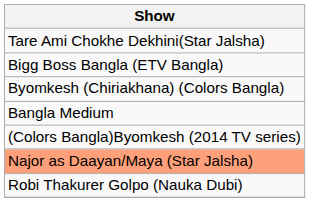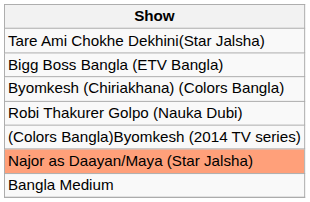(61, 112) Bangla Medium -> (125, 112) Robi Thakurer Golpo (Nauka Dubi)
(125, 185) Robi Thakurer Golpo (Nauka Dubi) -> (61, 185) Bangla Medium
